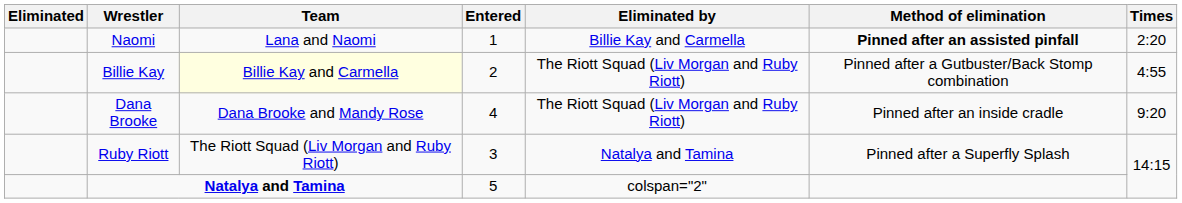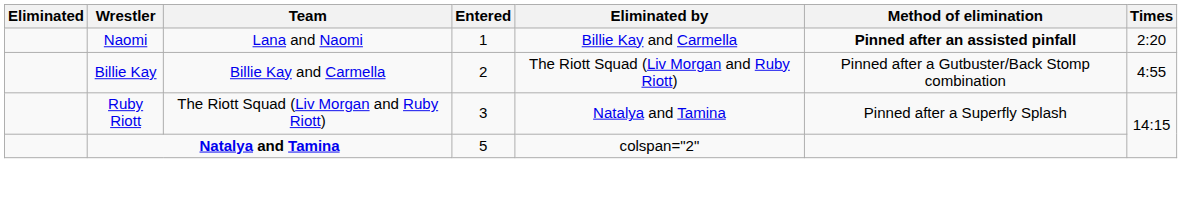(321, 72) lightyellow background -> (308, 72) no background
- row: (133, 113)
